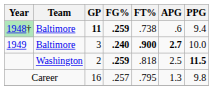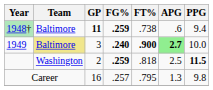(56, 45) no background -> (56, 45) khaki background
(176, 45) no background -> (176, 45) lightgreen background
